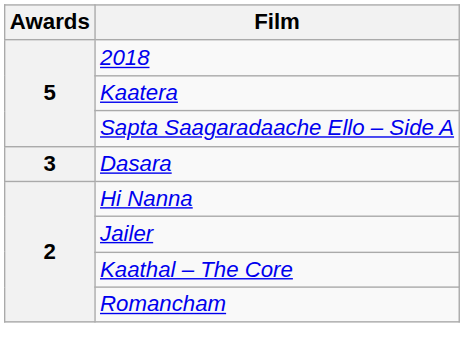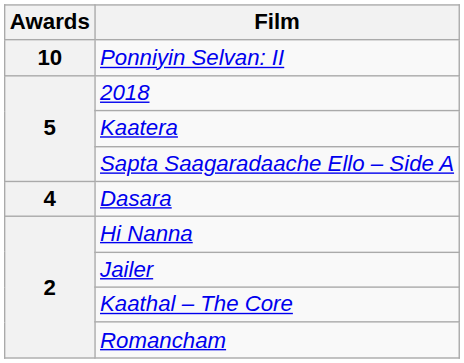+ row: (192, 57)
(50, 163) 3 -> (50, 198) 4
